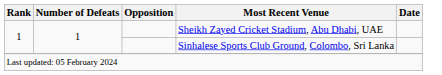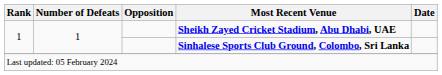(281, 29) normal -> (287, 29) bold
(286, 45) normal -> (294, 45) bold
